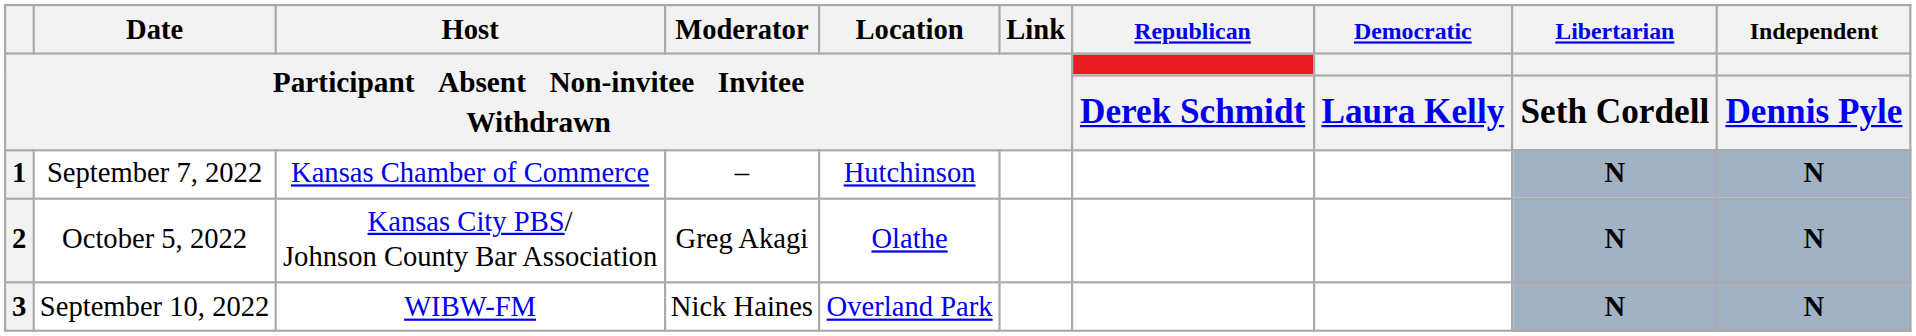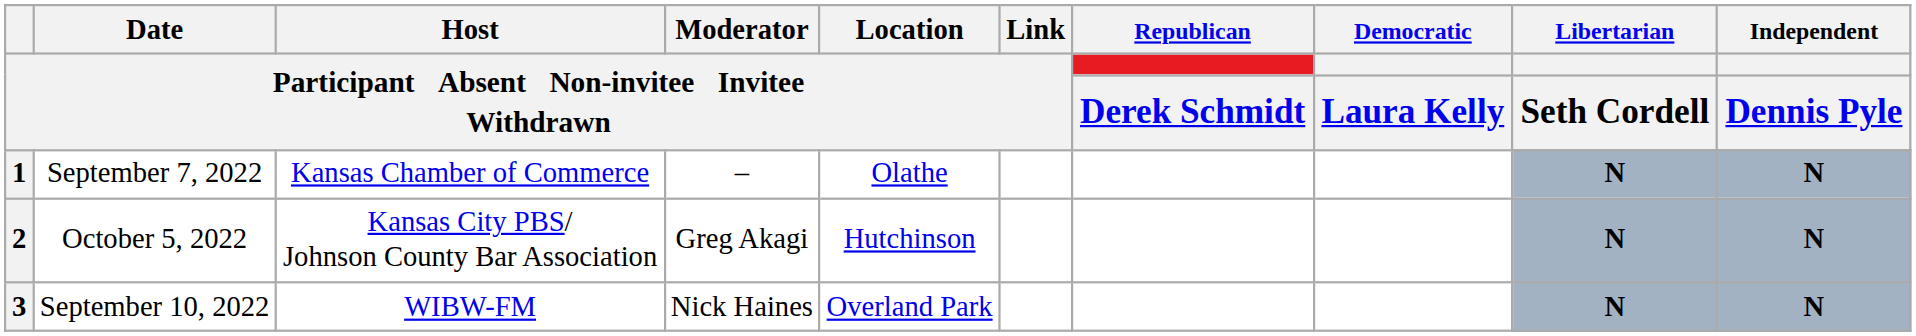(910, 173) Hutchinson -> (910, 173) Olathe
(910, 239) Olathe -> (910, 239) Hutchinson
